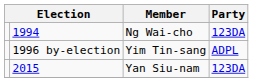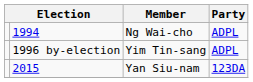(228, 32) 123DA -> (225, 32) ADPL
